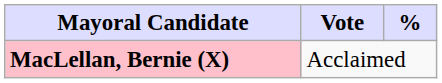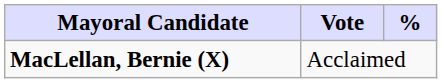(120, 58) pink background -> (120, 58) no background
